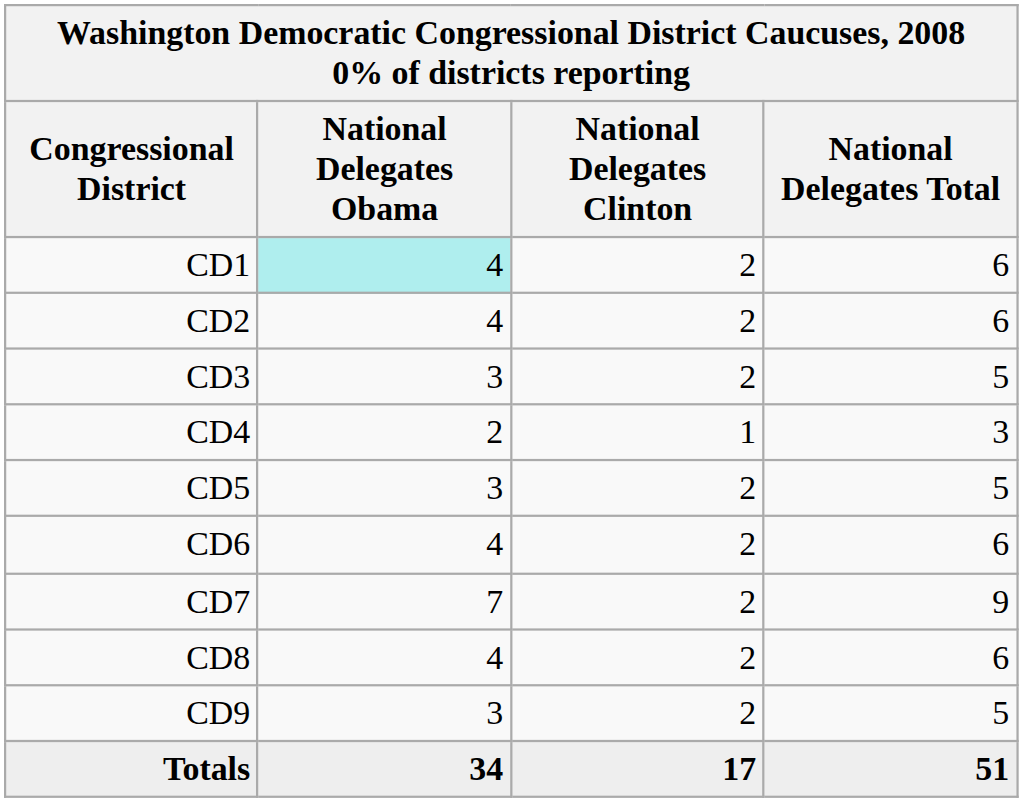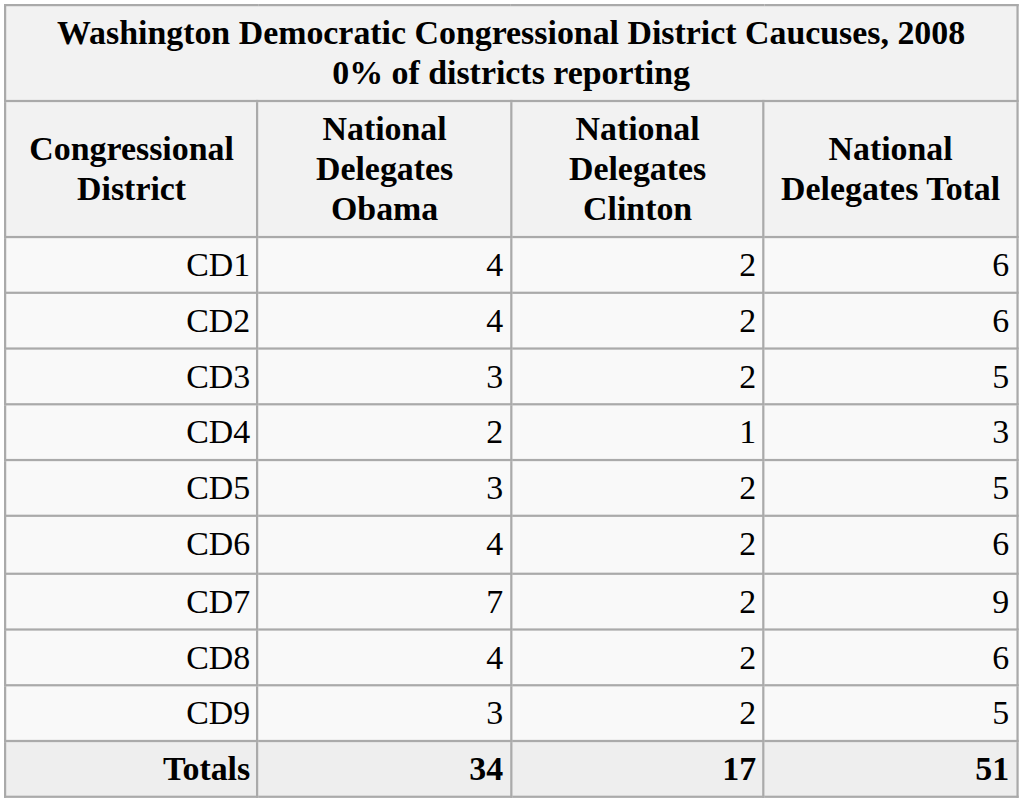(495, 264) paleturquoise background -> (495, 264) no background
